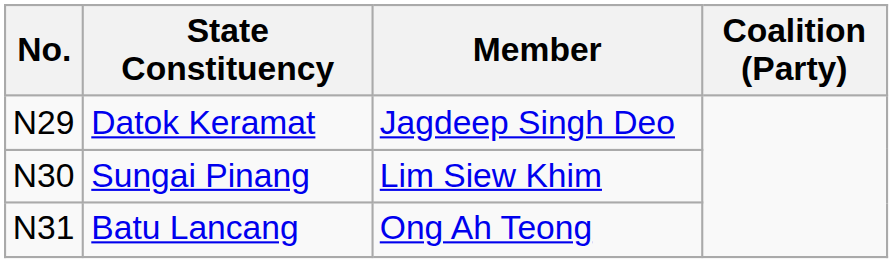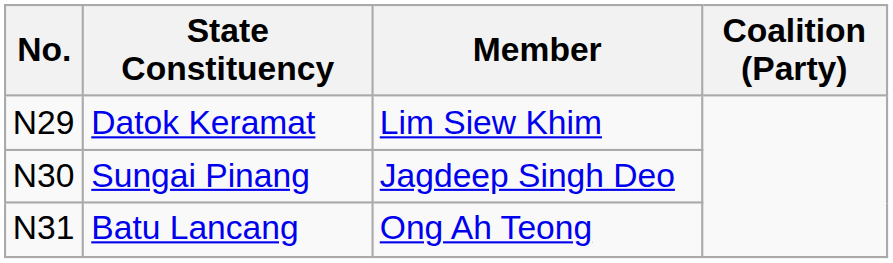(527, 122) Jagdeep Singh Deo -> (491, 122) Lim Siew Khim
(491, 175) Lim Siew Khim -> (527, 175) Jagdeep Singh Deo
